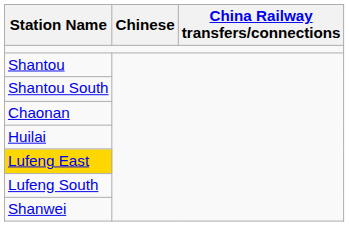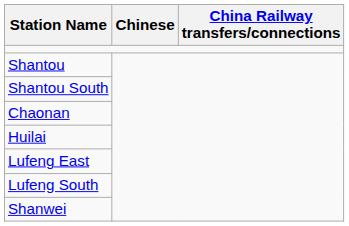(49, 161) gold background -> (49, 161) no background
